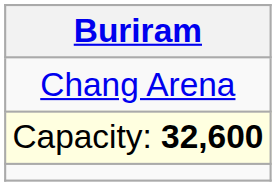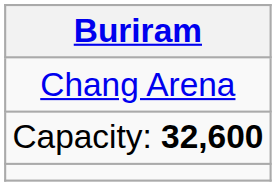(138, 137) lightyellow background -> (138, 137) no background
